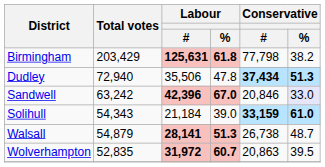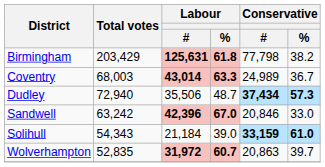+ row: (31, 76)
(225, 76) 47.8 -> (225, 95) 48.7
(302, 76) 51.3 -> (302, 95) 57.3
(302, 95) lavender background -> (302, 114) no background
- row: (26, 133)
(302, 152) 39.5 -> (302, 152) 39.7
